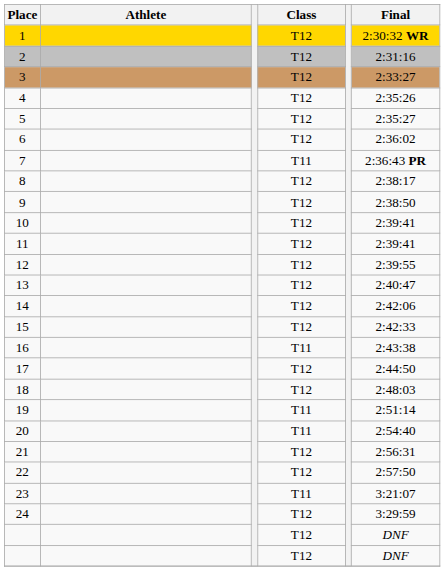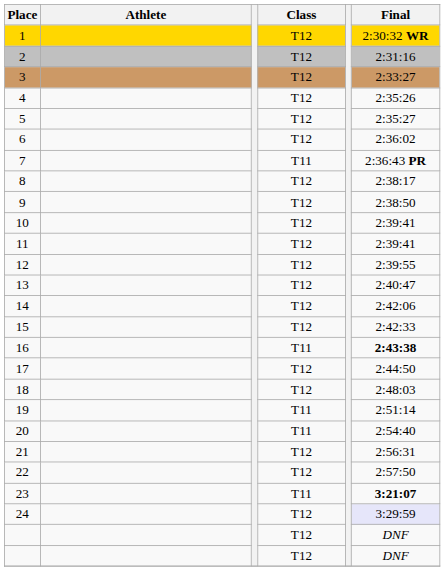(396, 347) normal -> (396, 347) bold
(396, 493) normal -> (396, 493) bold
(396, 514) no background -> (396, 514) lavender background
